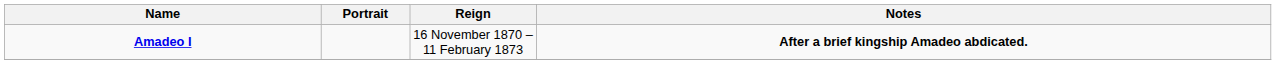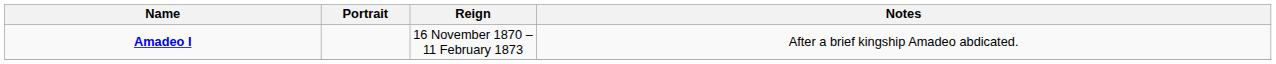(904, 42) bold -> (904, 42) normal
